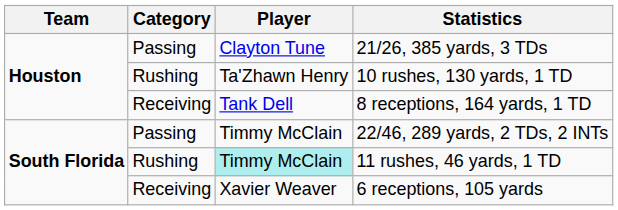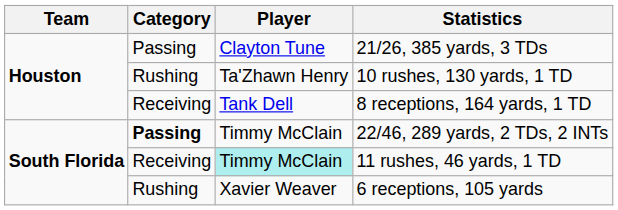(164, 133) normal -> (167, 133) bold
(165, 161) Rushing -> (172, 161) Receiving
(172, 190) Receiving -> (165, 190) Rushing
